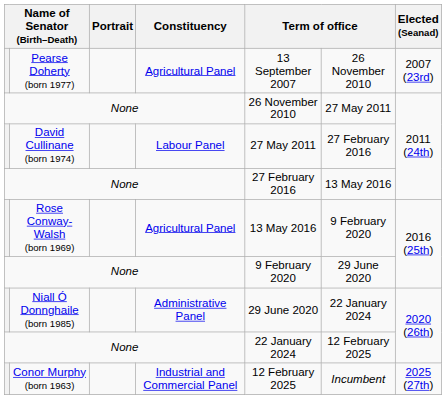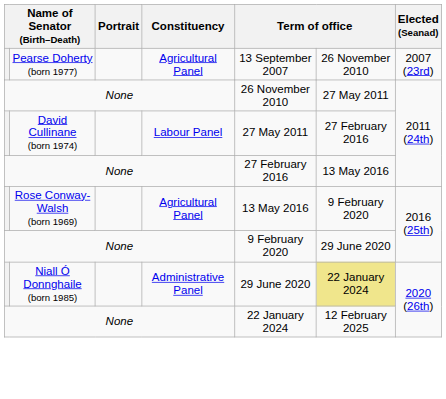(358, 310) no background -> (356, 284) khaki background
- row: (50, 378)
